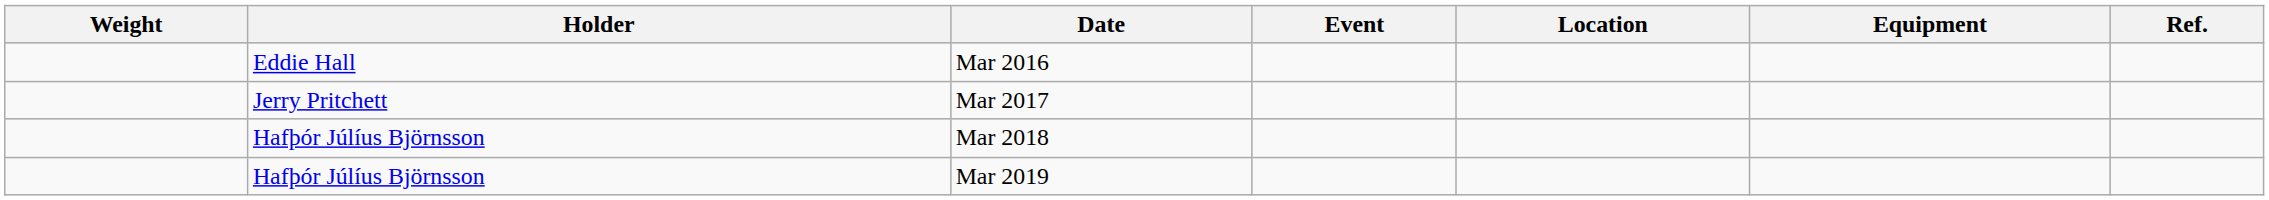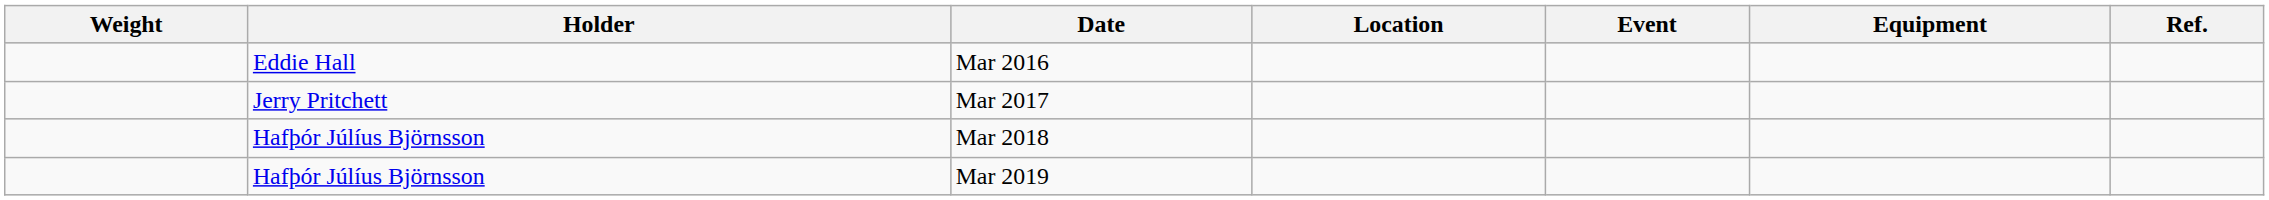columns swapped: (1354, 24) <-> (1603, 24)
